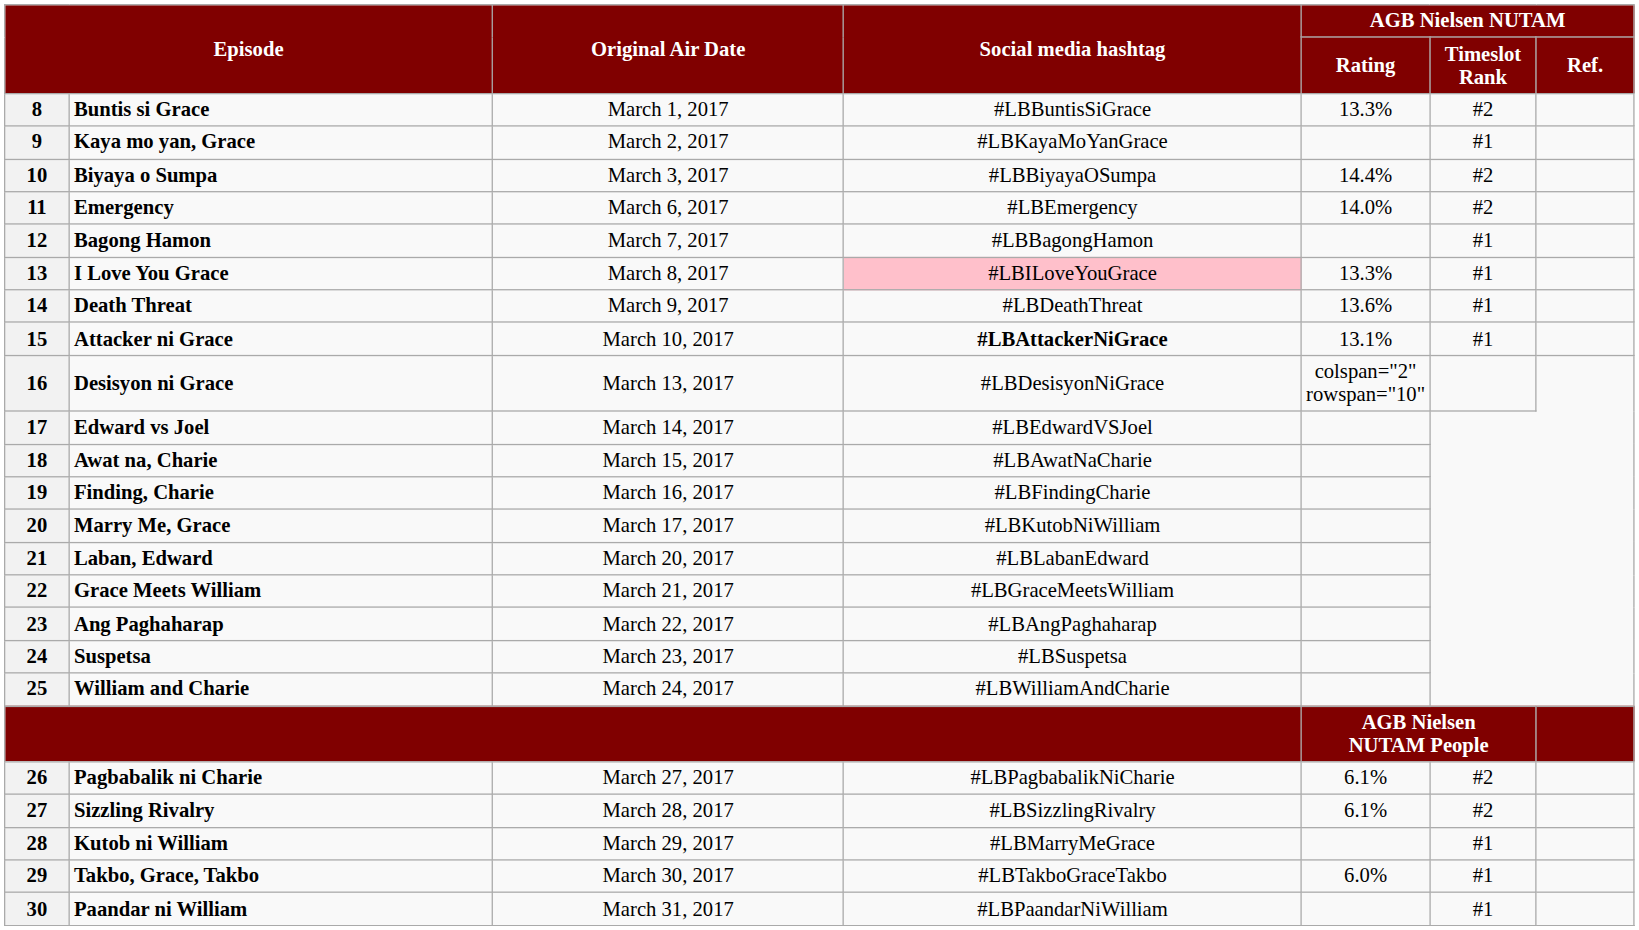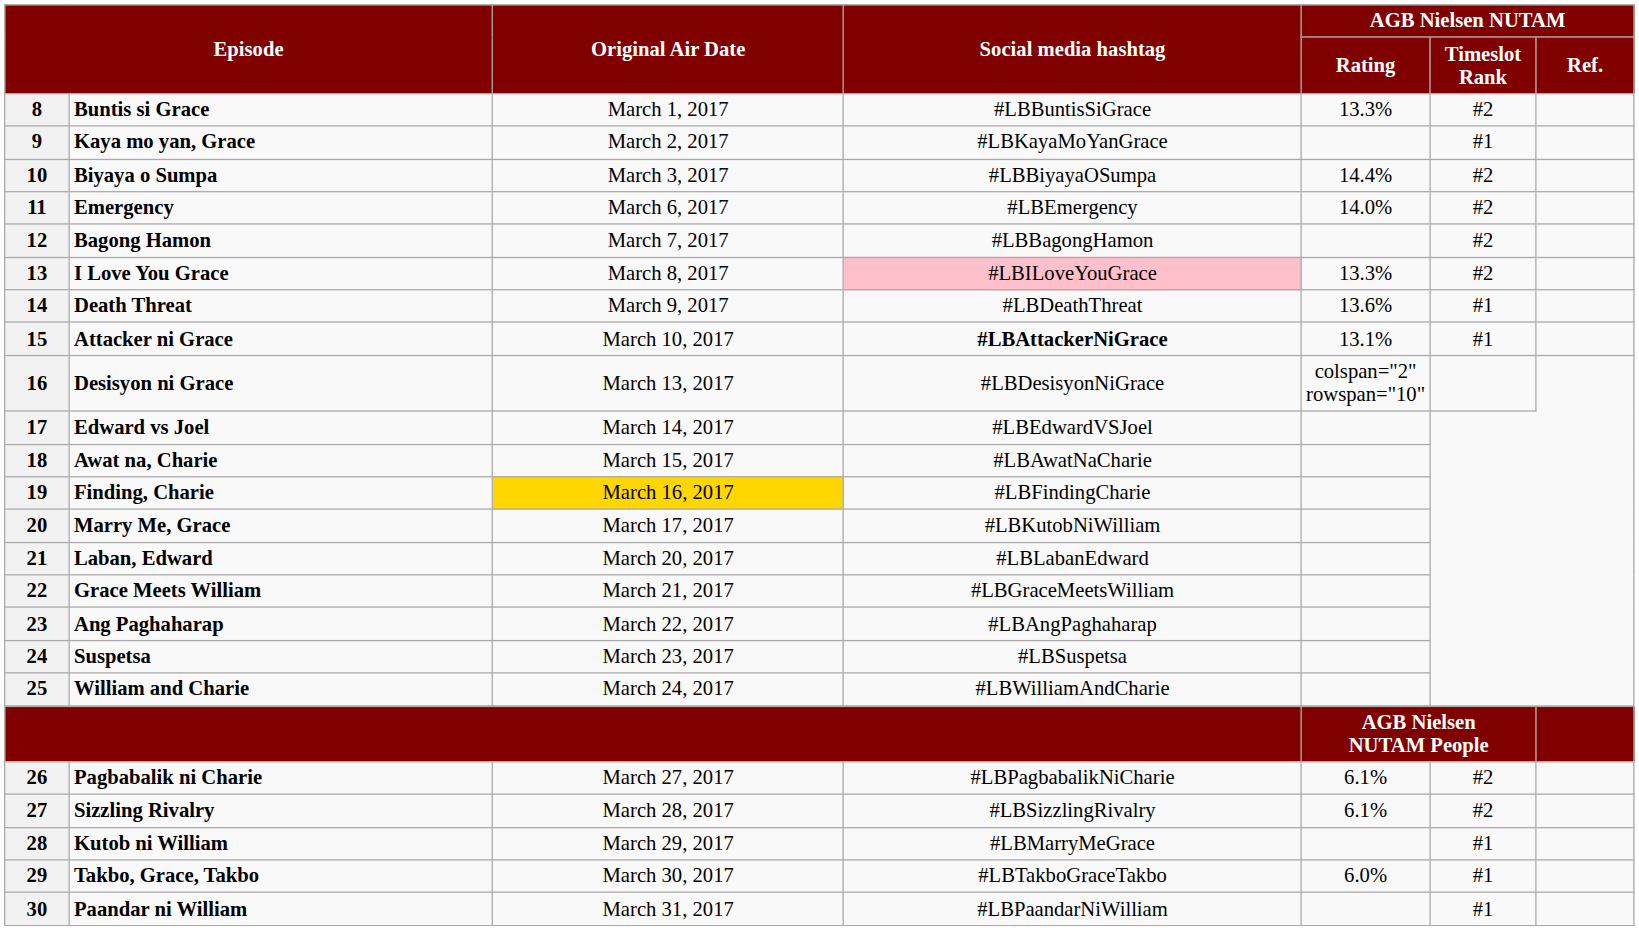(1483, 240) #1 -> (1483, 240) #2
(1483, 273) #1 -> (1483, 273) #2
(668, 492) no background -> (668, 492) gold background
